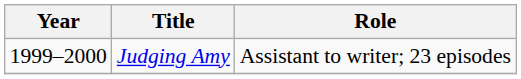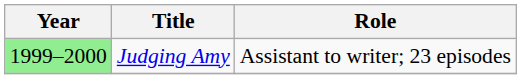(58, 55) no background -> (58, 55) lightgreen background
